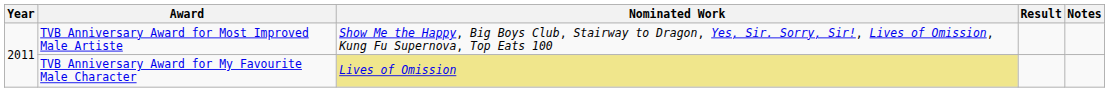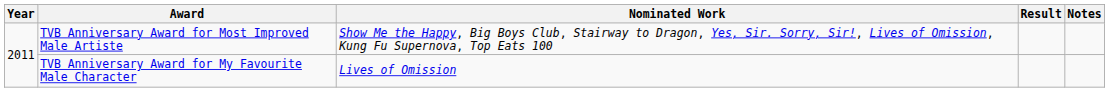(398, 71) khaki background -> (398, 71) no background
